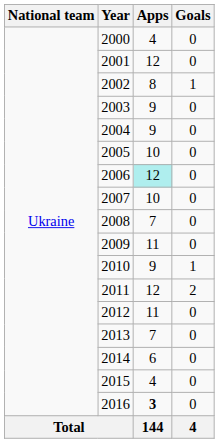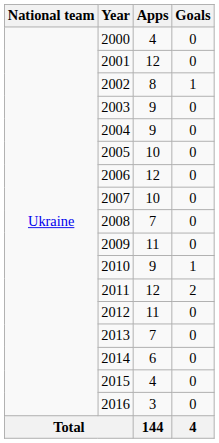(153, 175) paleturquoise background -> (153, 175) no background
(153, 404) bold -> (153, 404) normal
